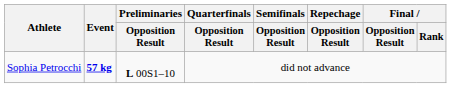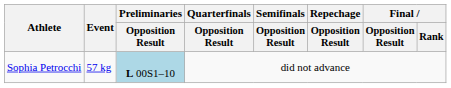(99, 67) bold -> (99, 67) normal
(150, 74) no background -> (150, 74) lightblue background
